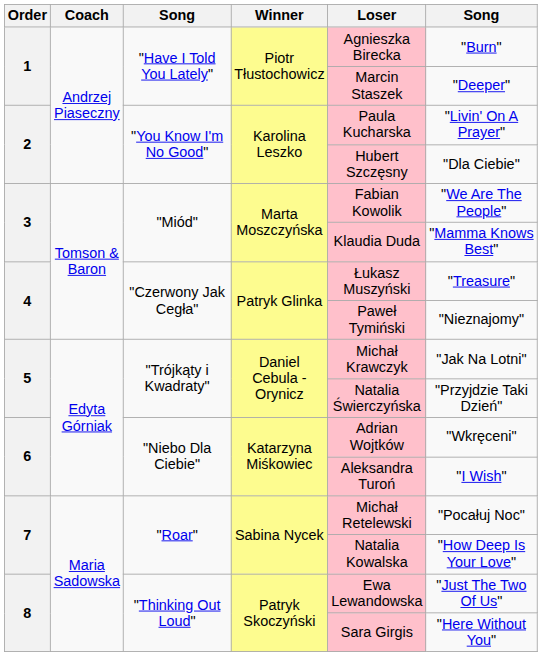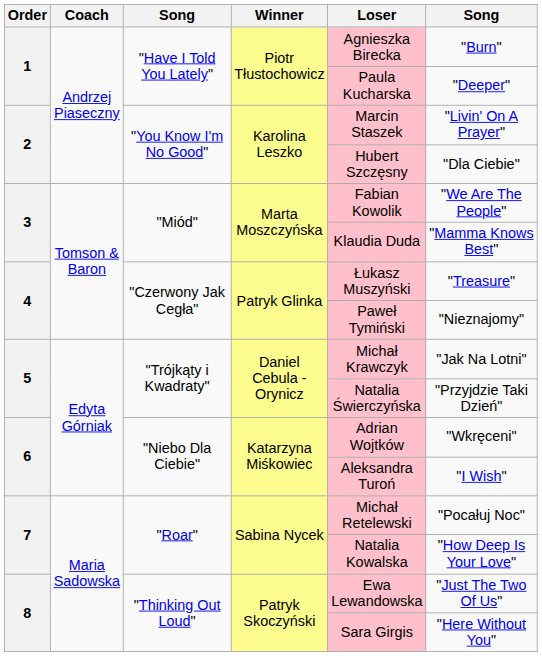(377, 85) Marcin Staszek -> (377, 85) Paula Kucharska
(377, 124) Paula Kucharska -> (377, 124) Marcin Staszek
